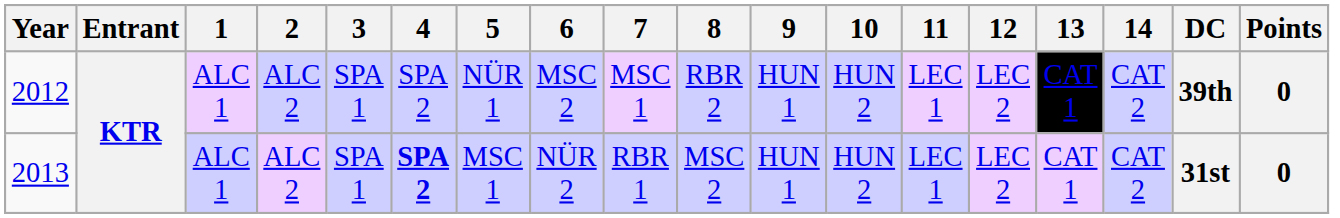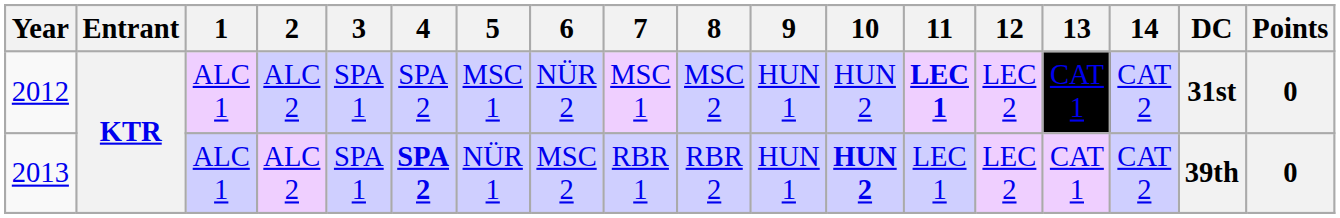(493, 91) NÜR 1 -> (493, 91) MSC 1
(567, 91) MSC 2 -> (567, 91) NÜR 2
(714, 91) RBR 2 -> (714, 91) MSC 2
(936, 91) normal -> (940, 91) bold
(1205, 91) 39th -> (1212, 91) 31st
(493, 172) MSC 1 -> (493, 172) NÜR 1
(567, 172) NÜR 2 -> (567, 172) MSC 2
(714, 172) MSC 2 -> (714, 172) RBR 2
(864, 172) normal -> (865, 172) bold
(1205, 172) 31st -> (1212, 172) 39th
